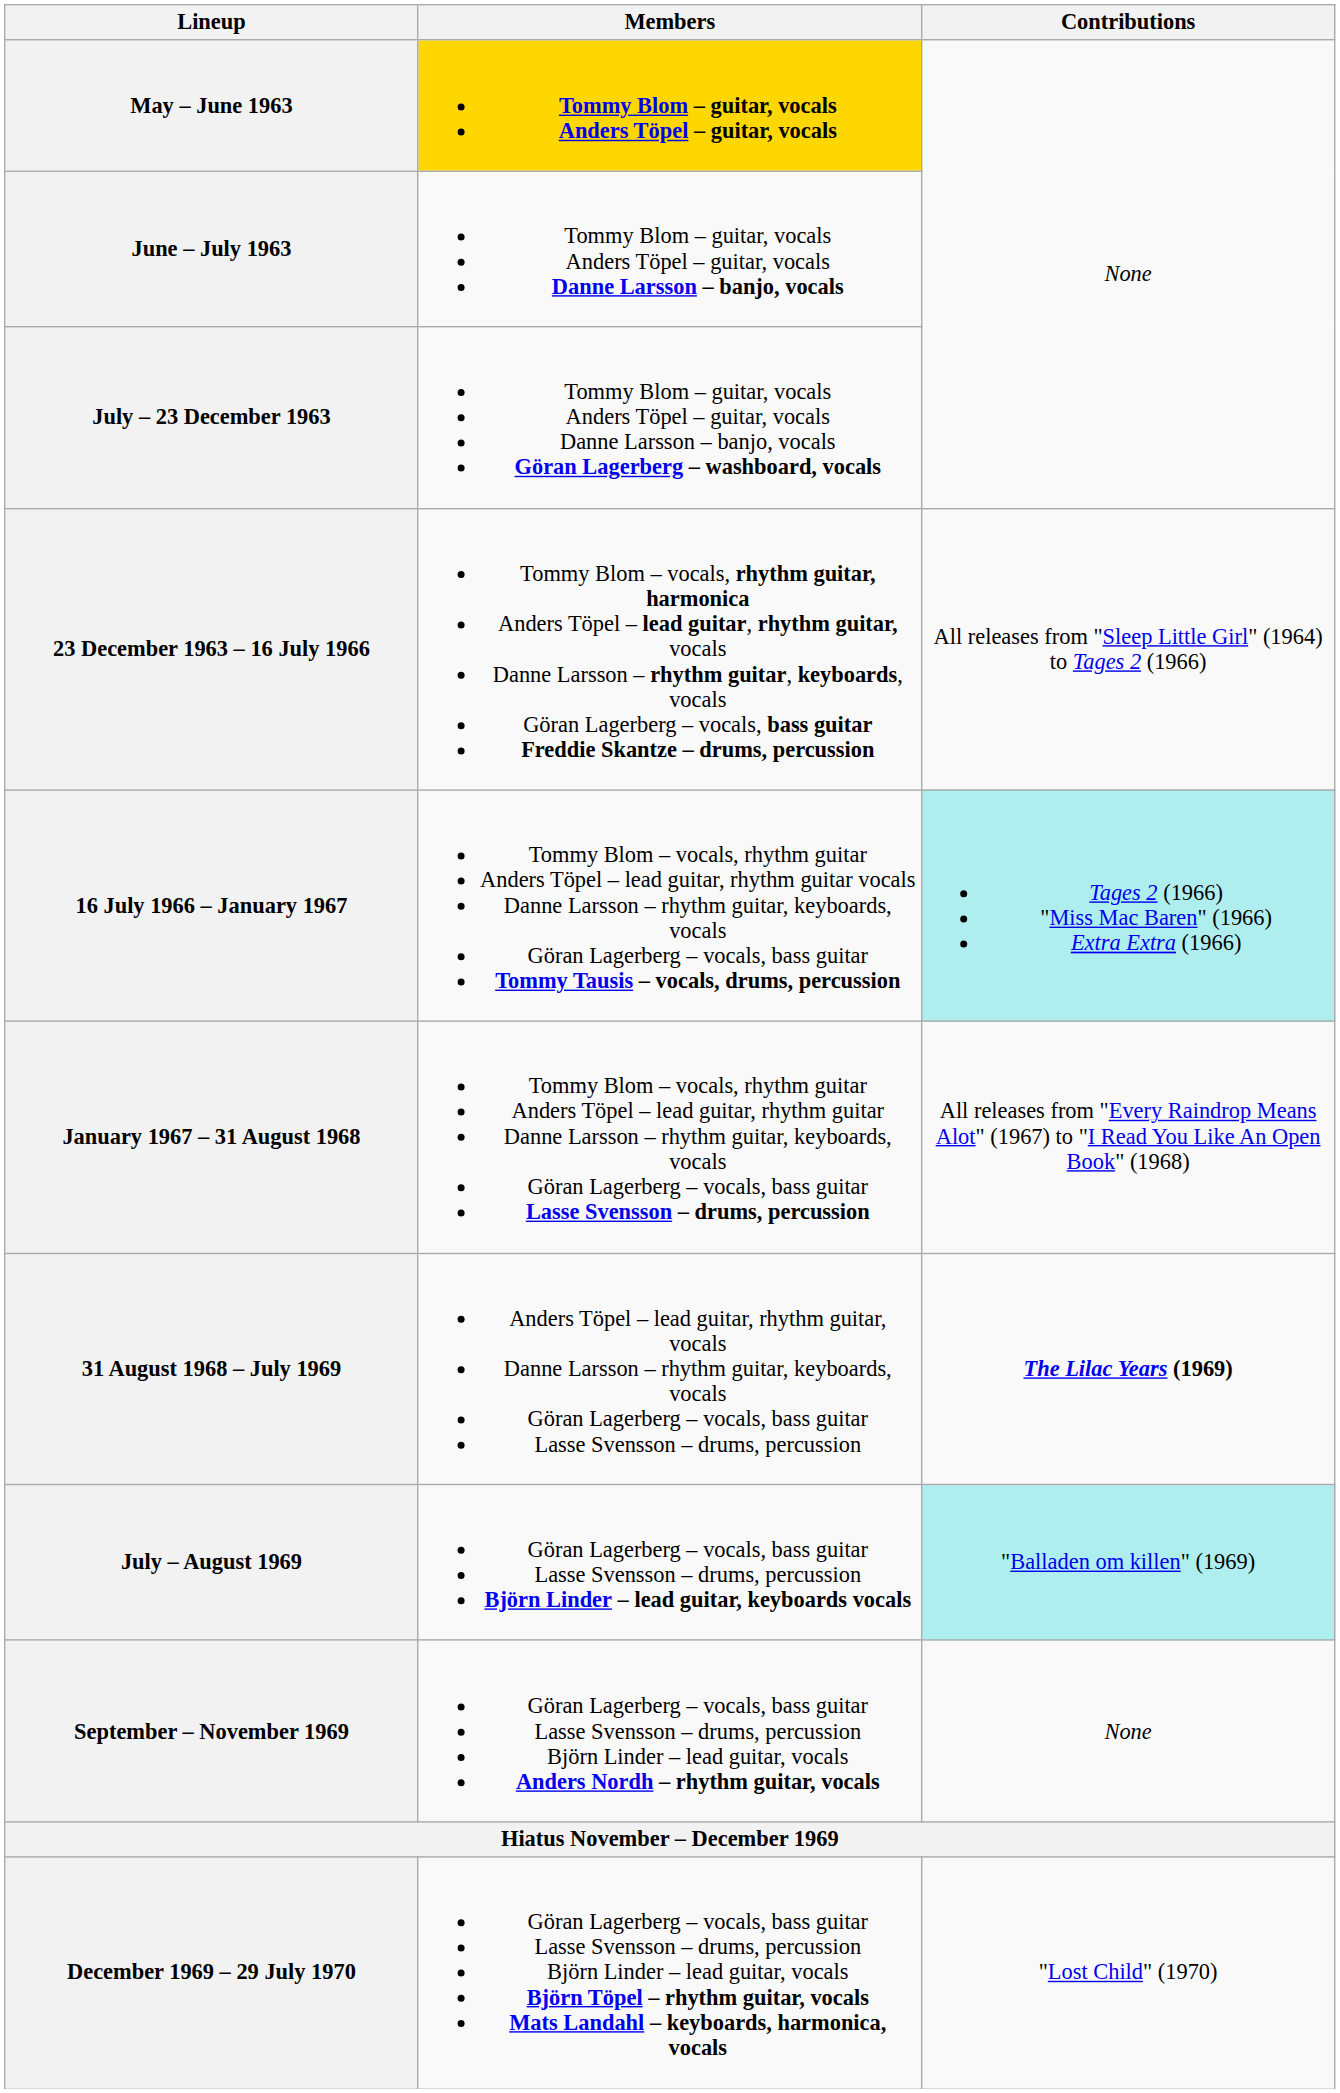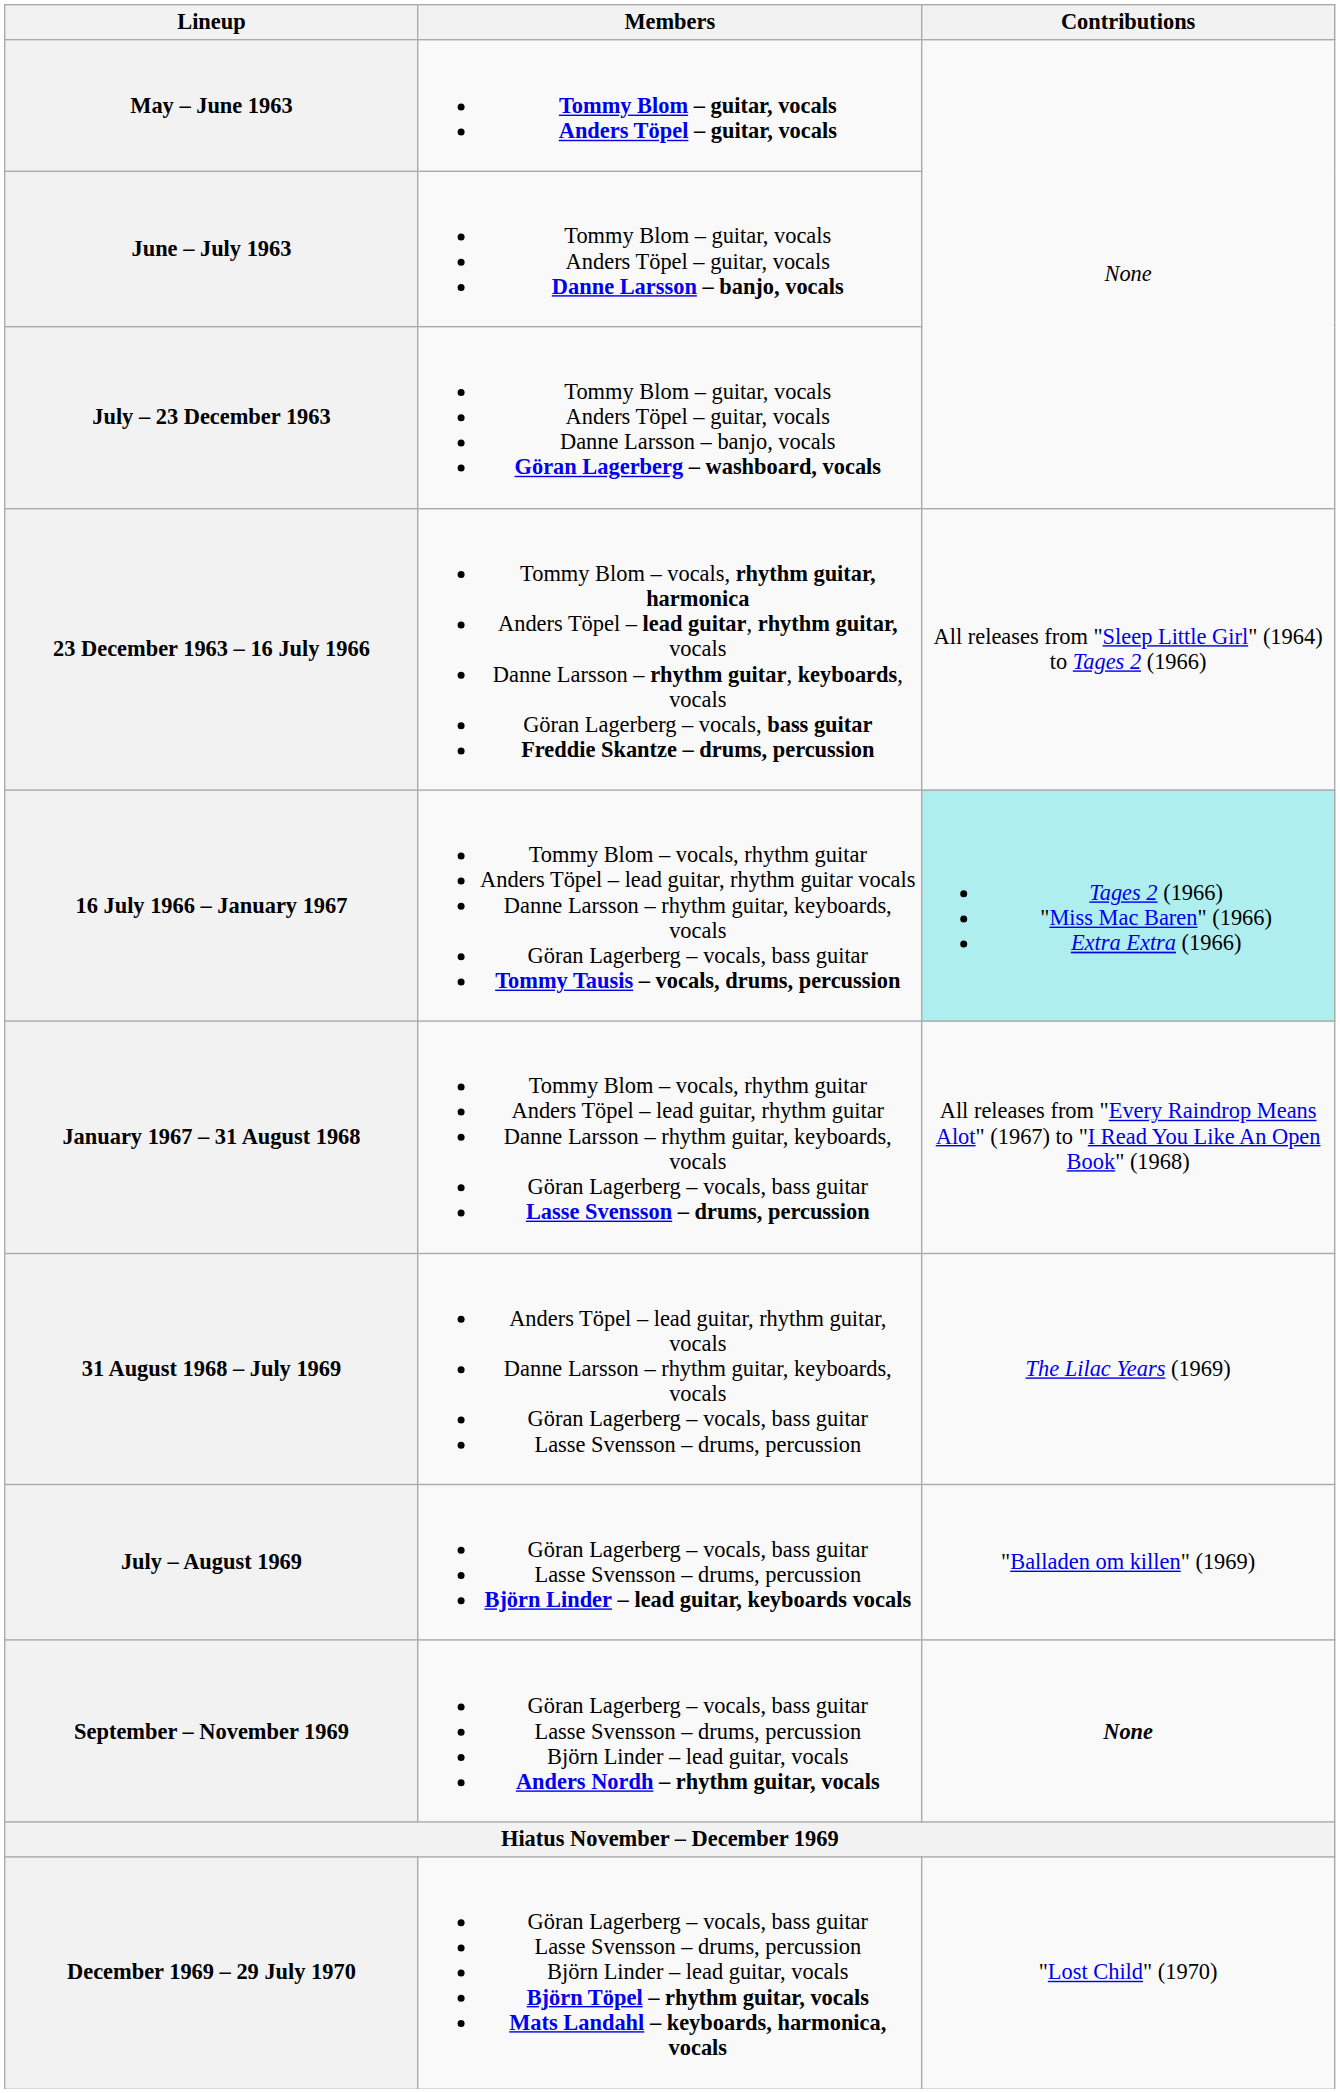(670, 118) gold background -> (670, 118) no background
(1128, 1368) bold -> (1128, 1368) normal
(1128, 1562) paleturquoise background -> (1128, 1562) no background
(1128, 1730) normal -> (1128, 1730) bold
